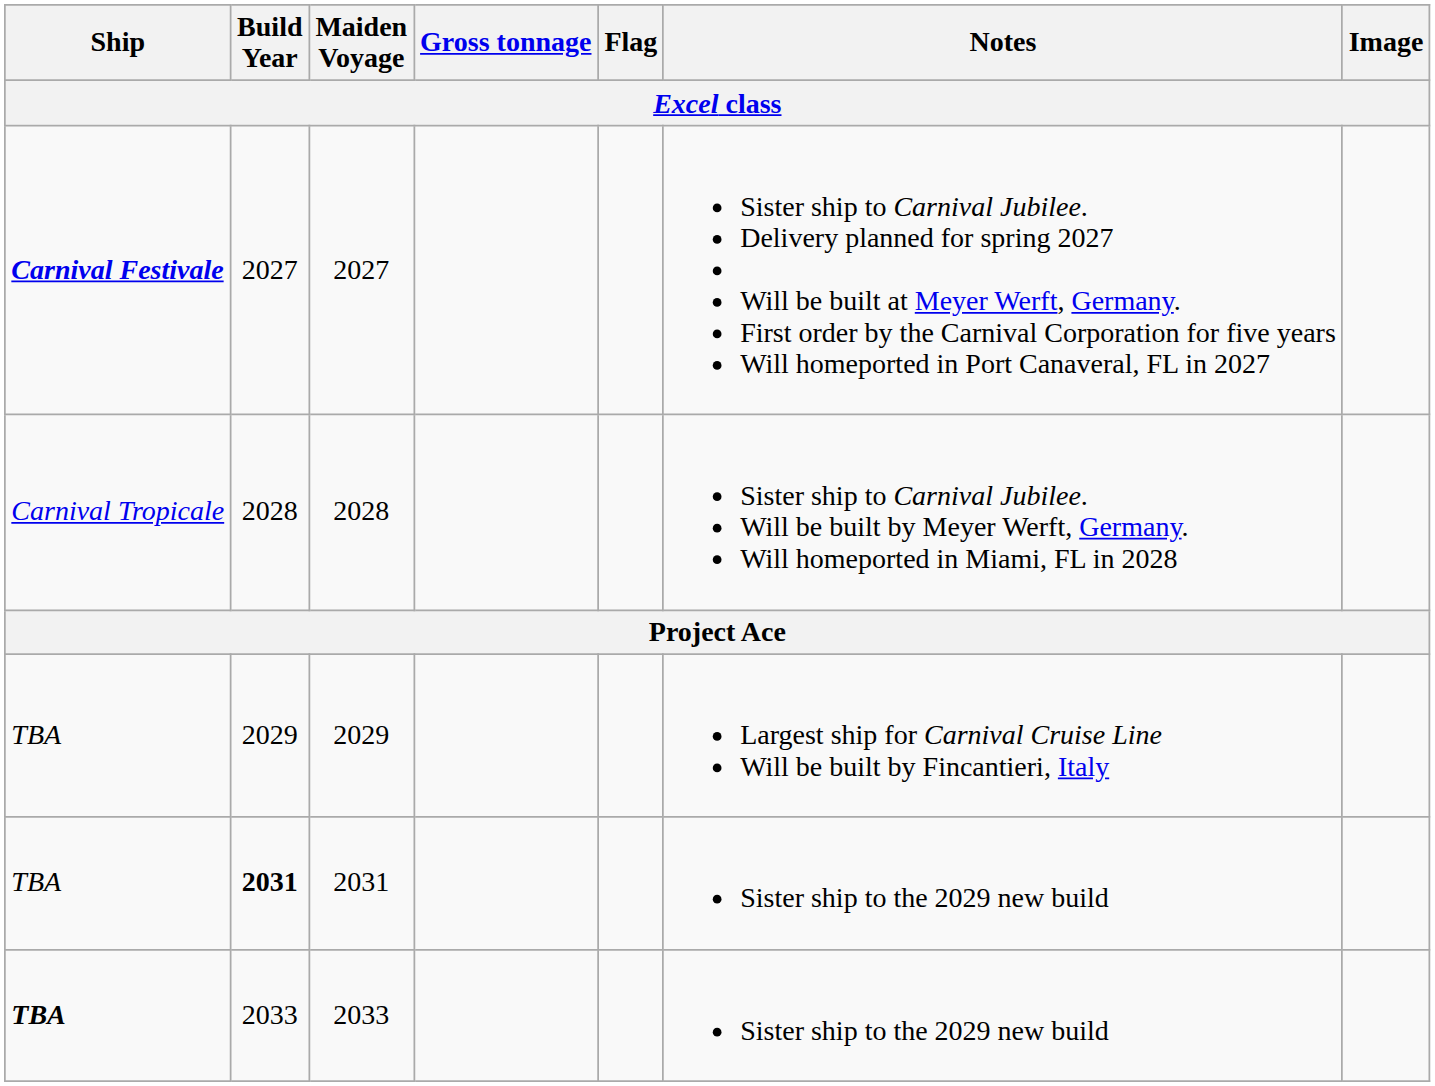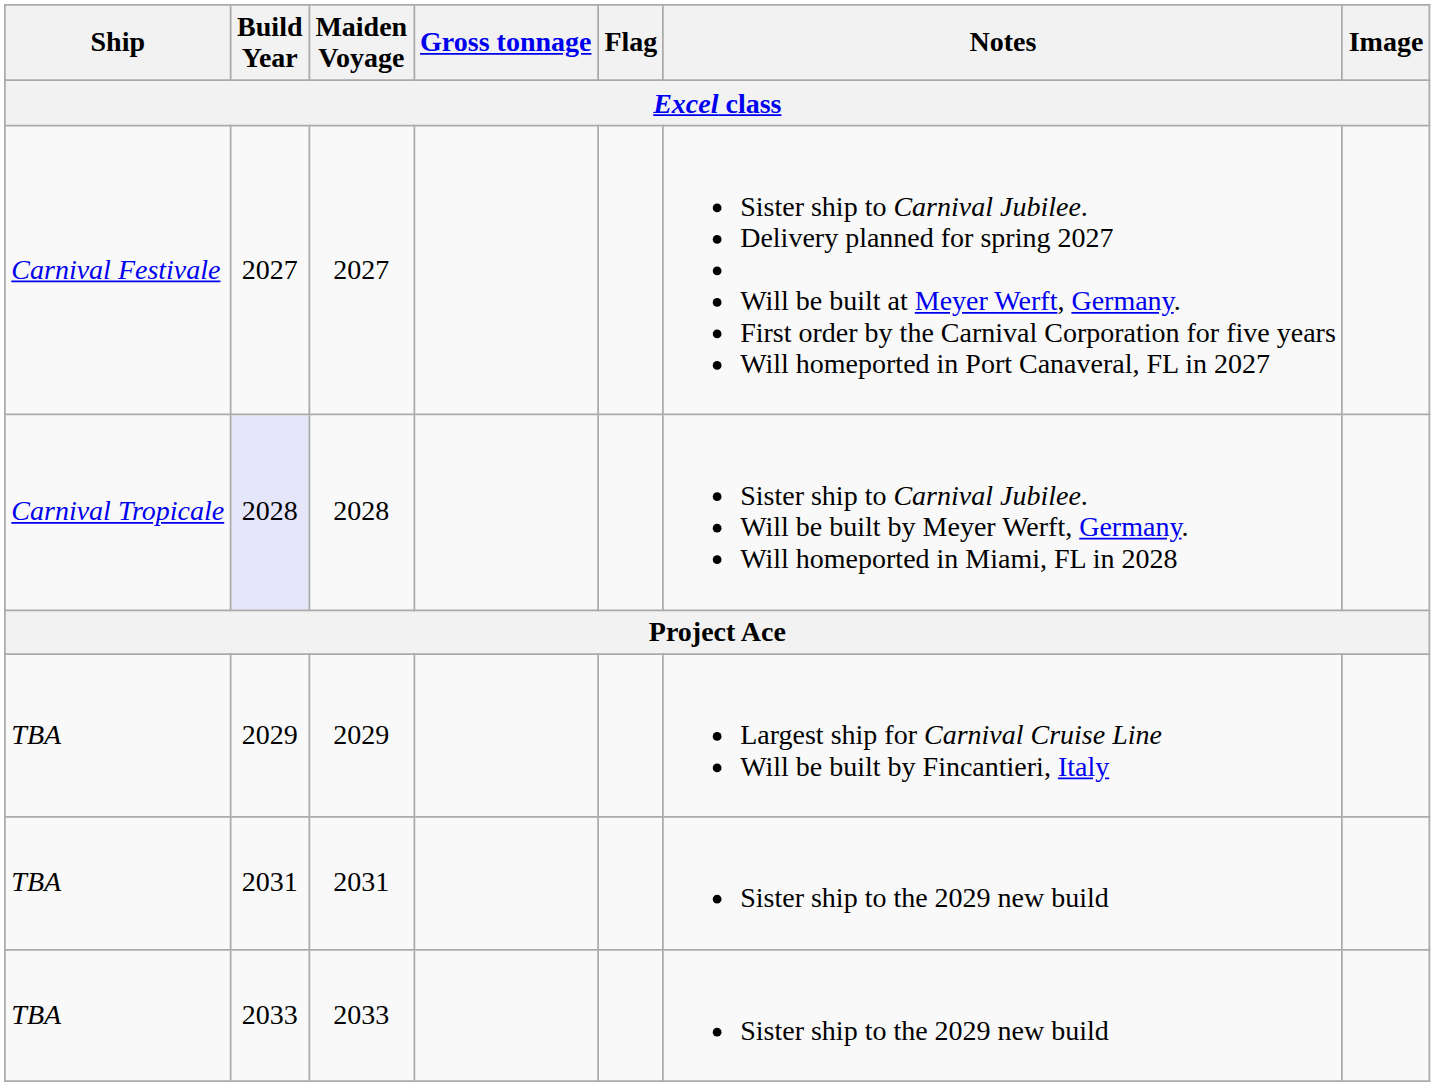(117, 269) bold -> (116, 269) normal
(270, 511) no background -> (270, 511) lavender background
(270, 882) bold -> (270, 882) normal
(39, 1014) bold -> (36, 1014) normal
